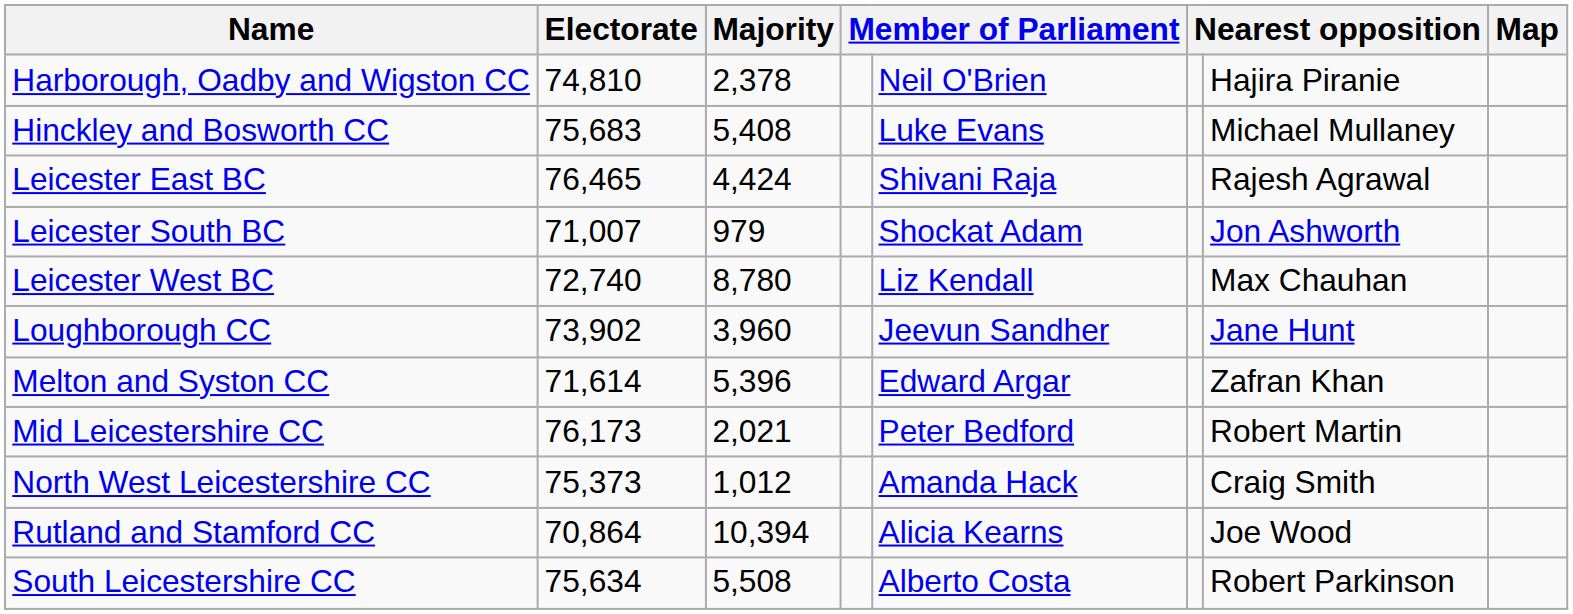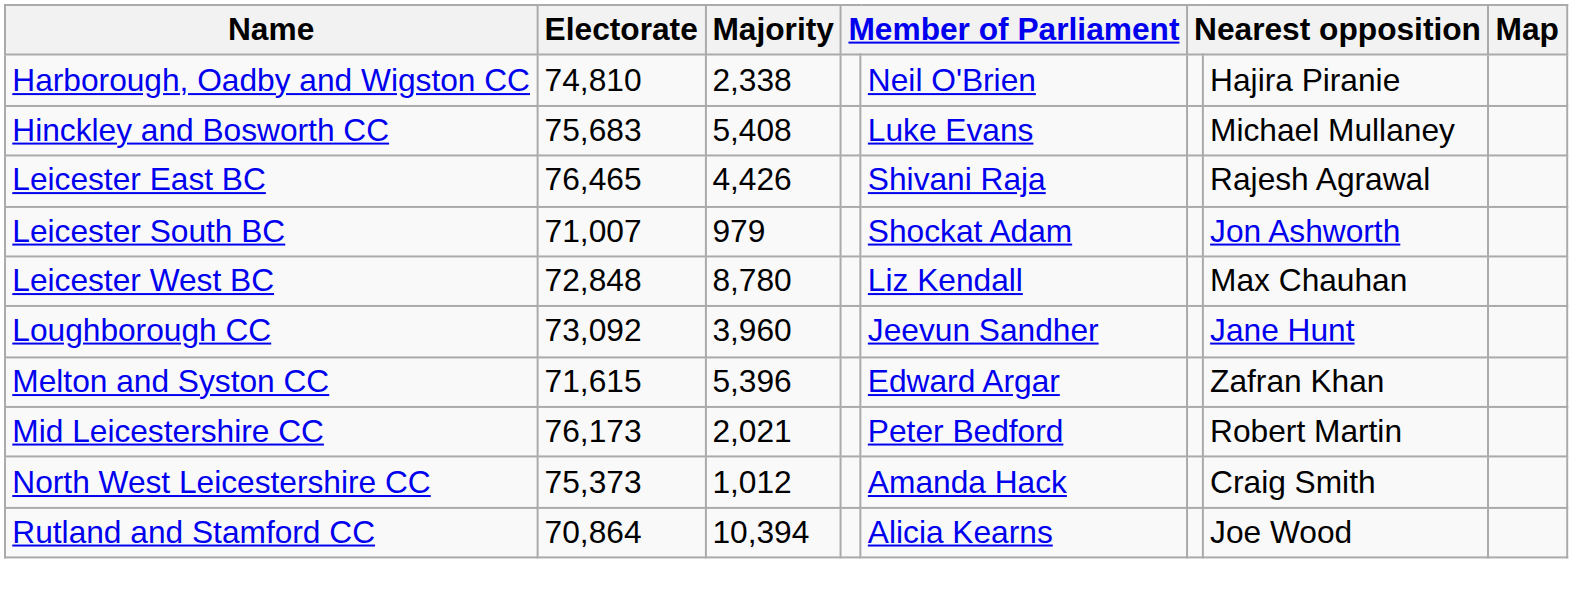(752, 79) 2,378 -> (752, 79) 2,338
(752, 180) 4,424 -> (752, 180) 4,426
(593, 280) 72,740 -> (593, 280) 72,848
(593, 331) 73,902 -> (593, 331) 73,092
(593, 381) 71,614 -> (593, 381) 71,615
- row: (184, 582)
